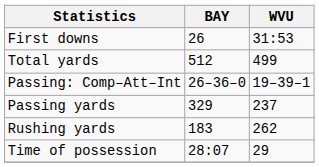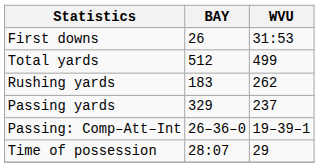rows swapped: (62, 129) <-> (95, 84)
